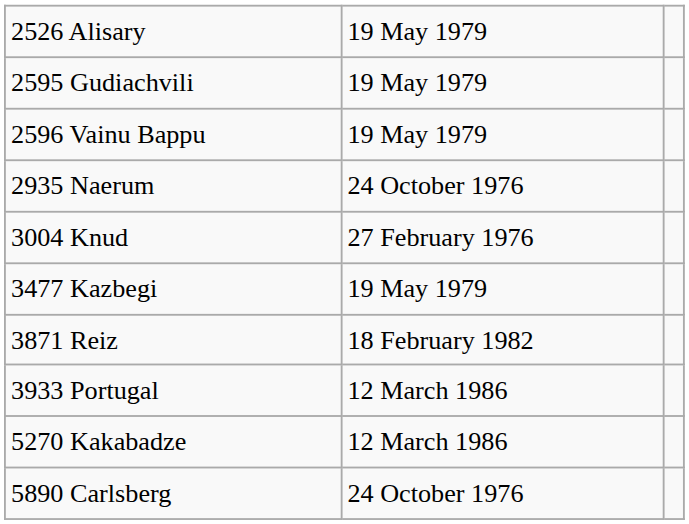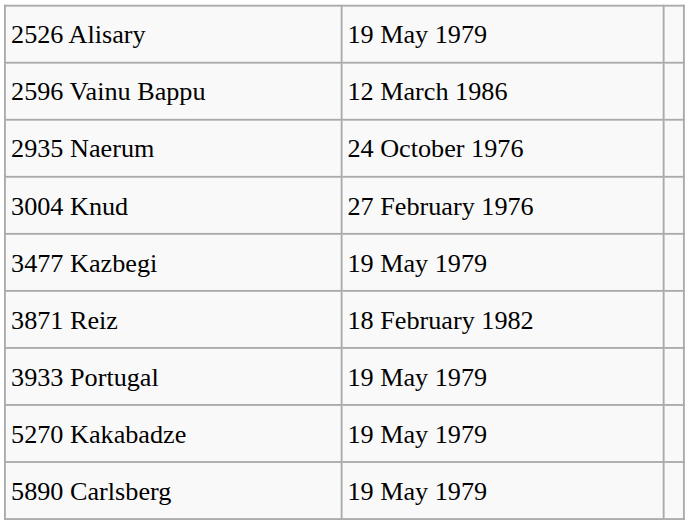- row: (102, 82)
(417, 133) 19 May 1979 -> (427, 91) 12 March 1986
(427, 390) 12 March 1986 -> (417, 376) 19 May 1979
(427, 441) 12 March 1986 -> (417, 433) 19 May 1979
(435, 493) 24 October 1976 -> (417, 490) 19 May 1979
